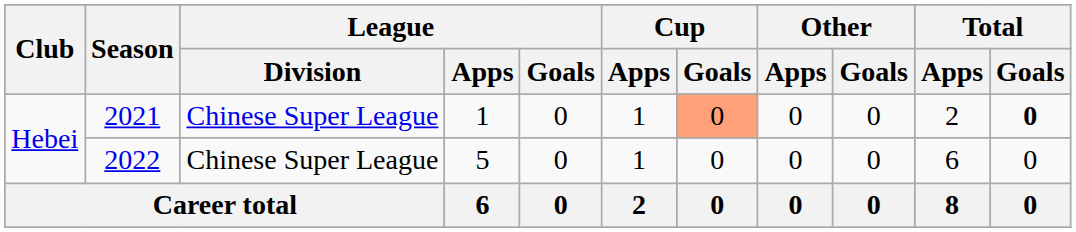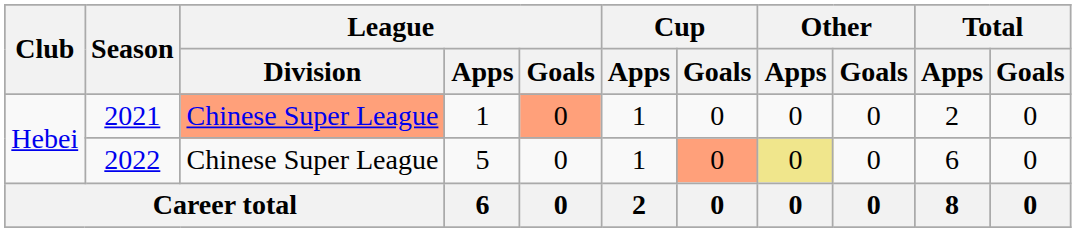(312, 115) no background -> (312, 115) lightsalmon background
(561, 115) no background -> (561, 115) lightsalmon background
(717, 115) lightsalmon background -> (717, 115) no background
(1030, 115) bold -> (1030, 115) normal
(717, 159) no background -> (717, 159) lightsalmon background
(795, 159) no background -> (795, 159) khaki background
